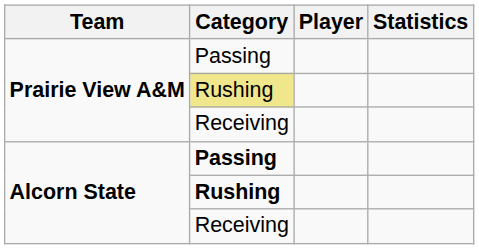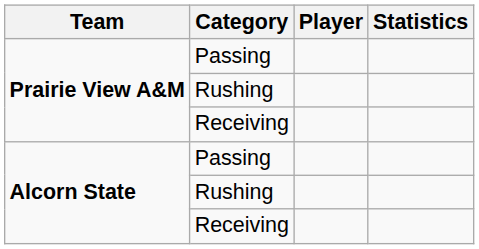(234, 89) khaki background -> (234, 89) no background
(236, 157) bold -> (233, 157) normal
(238, 191) bold -> (234, 191) normal
